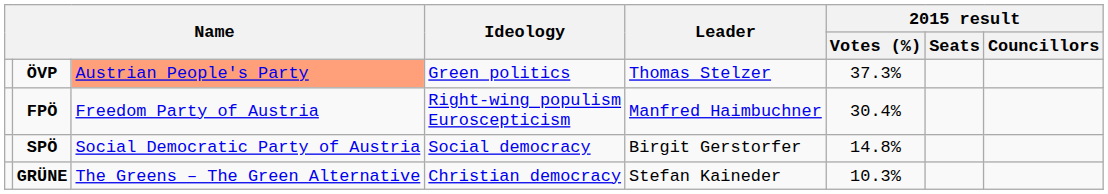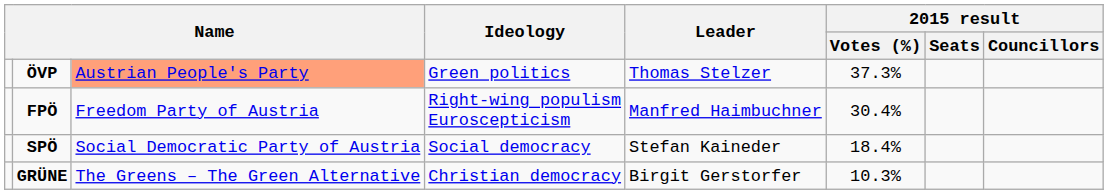(715, 148) Birgit Gerstorfer -> (705, 148) Stefan Kaineder
(875, 148) 14.8% -> (875, 148) 18.4%
(705, 176) Stefan Kaineder -> (715, 176) Birgit Gerstorfer
